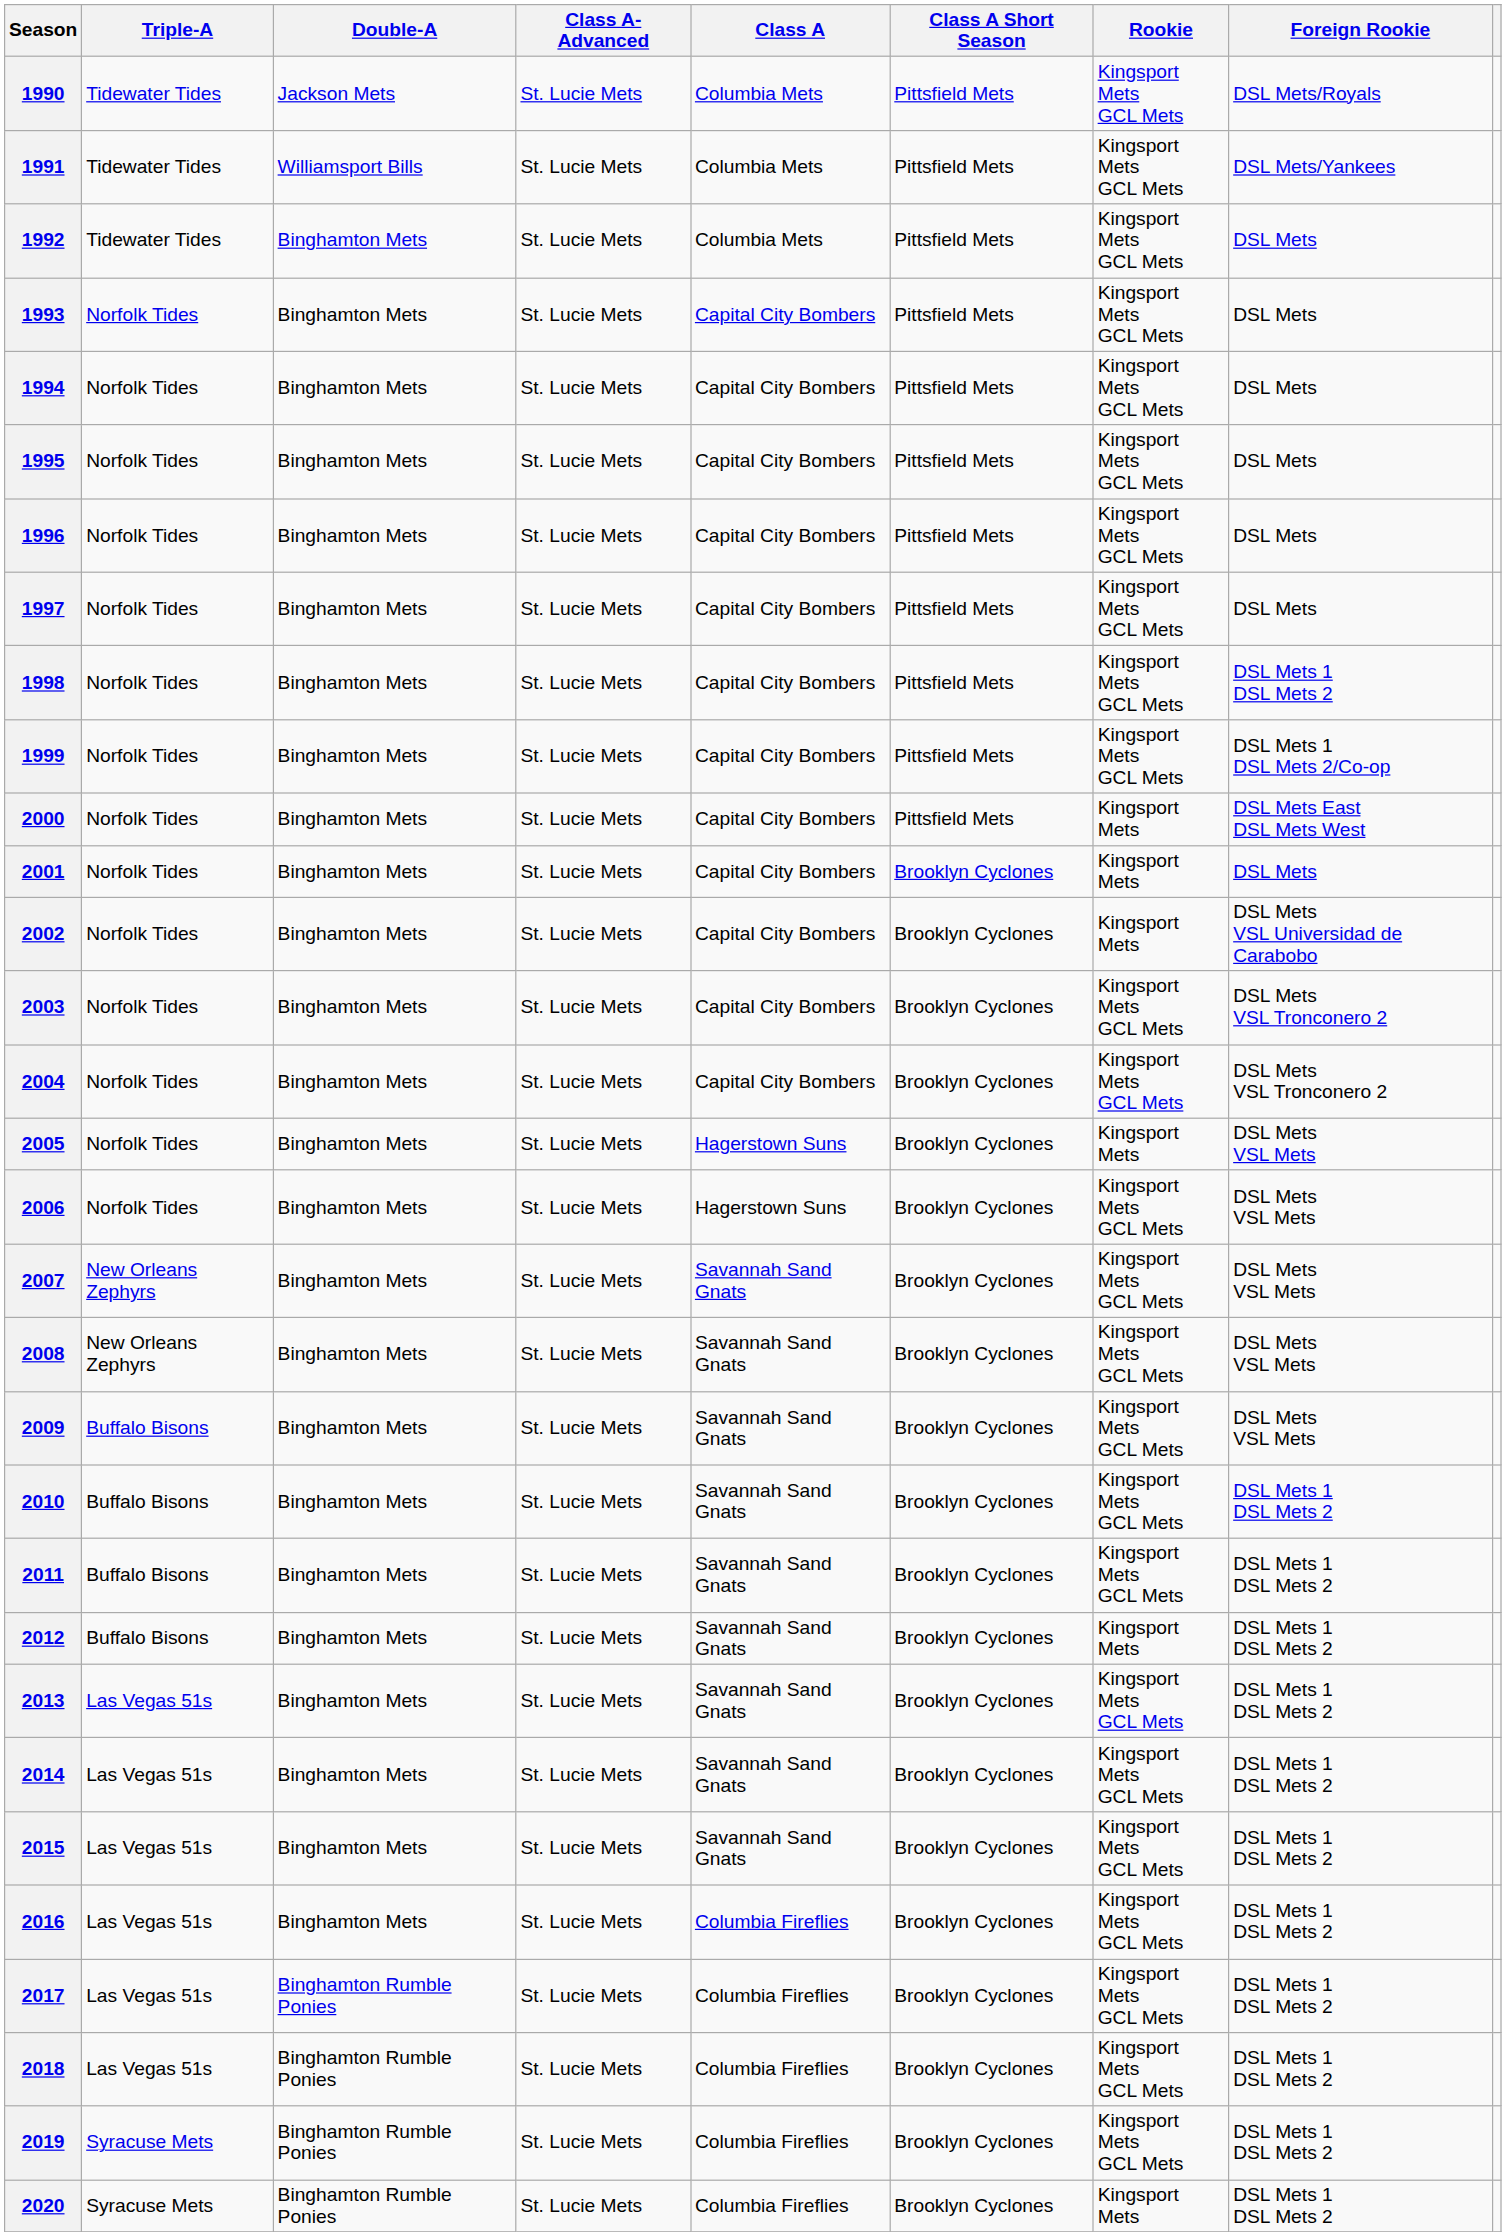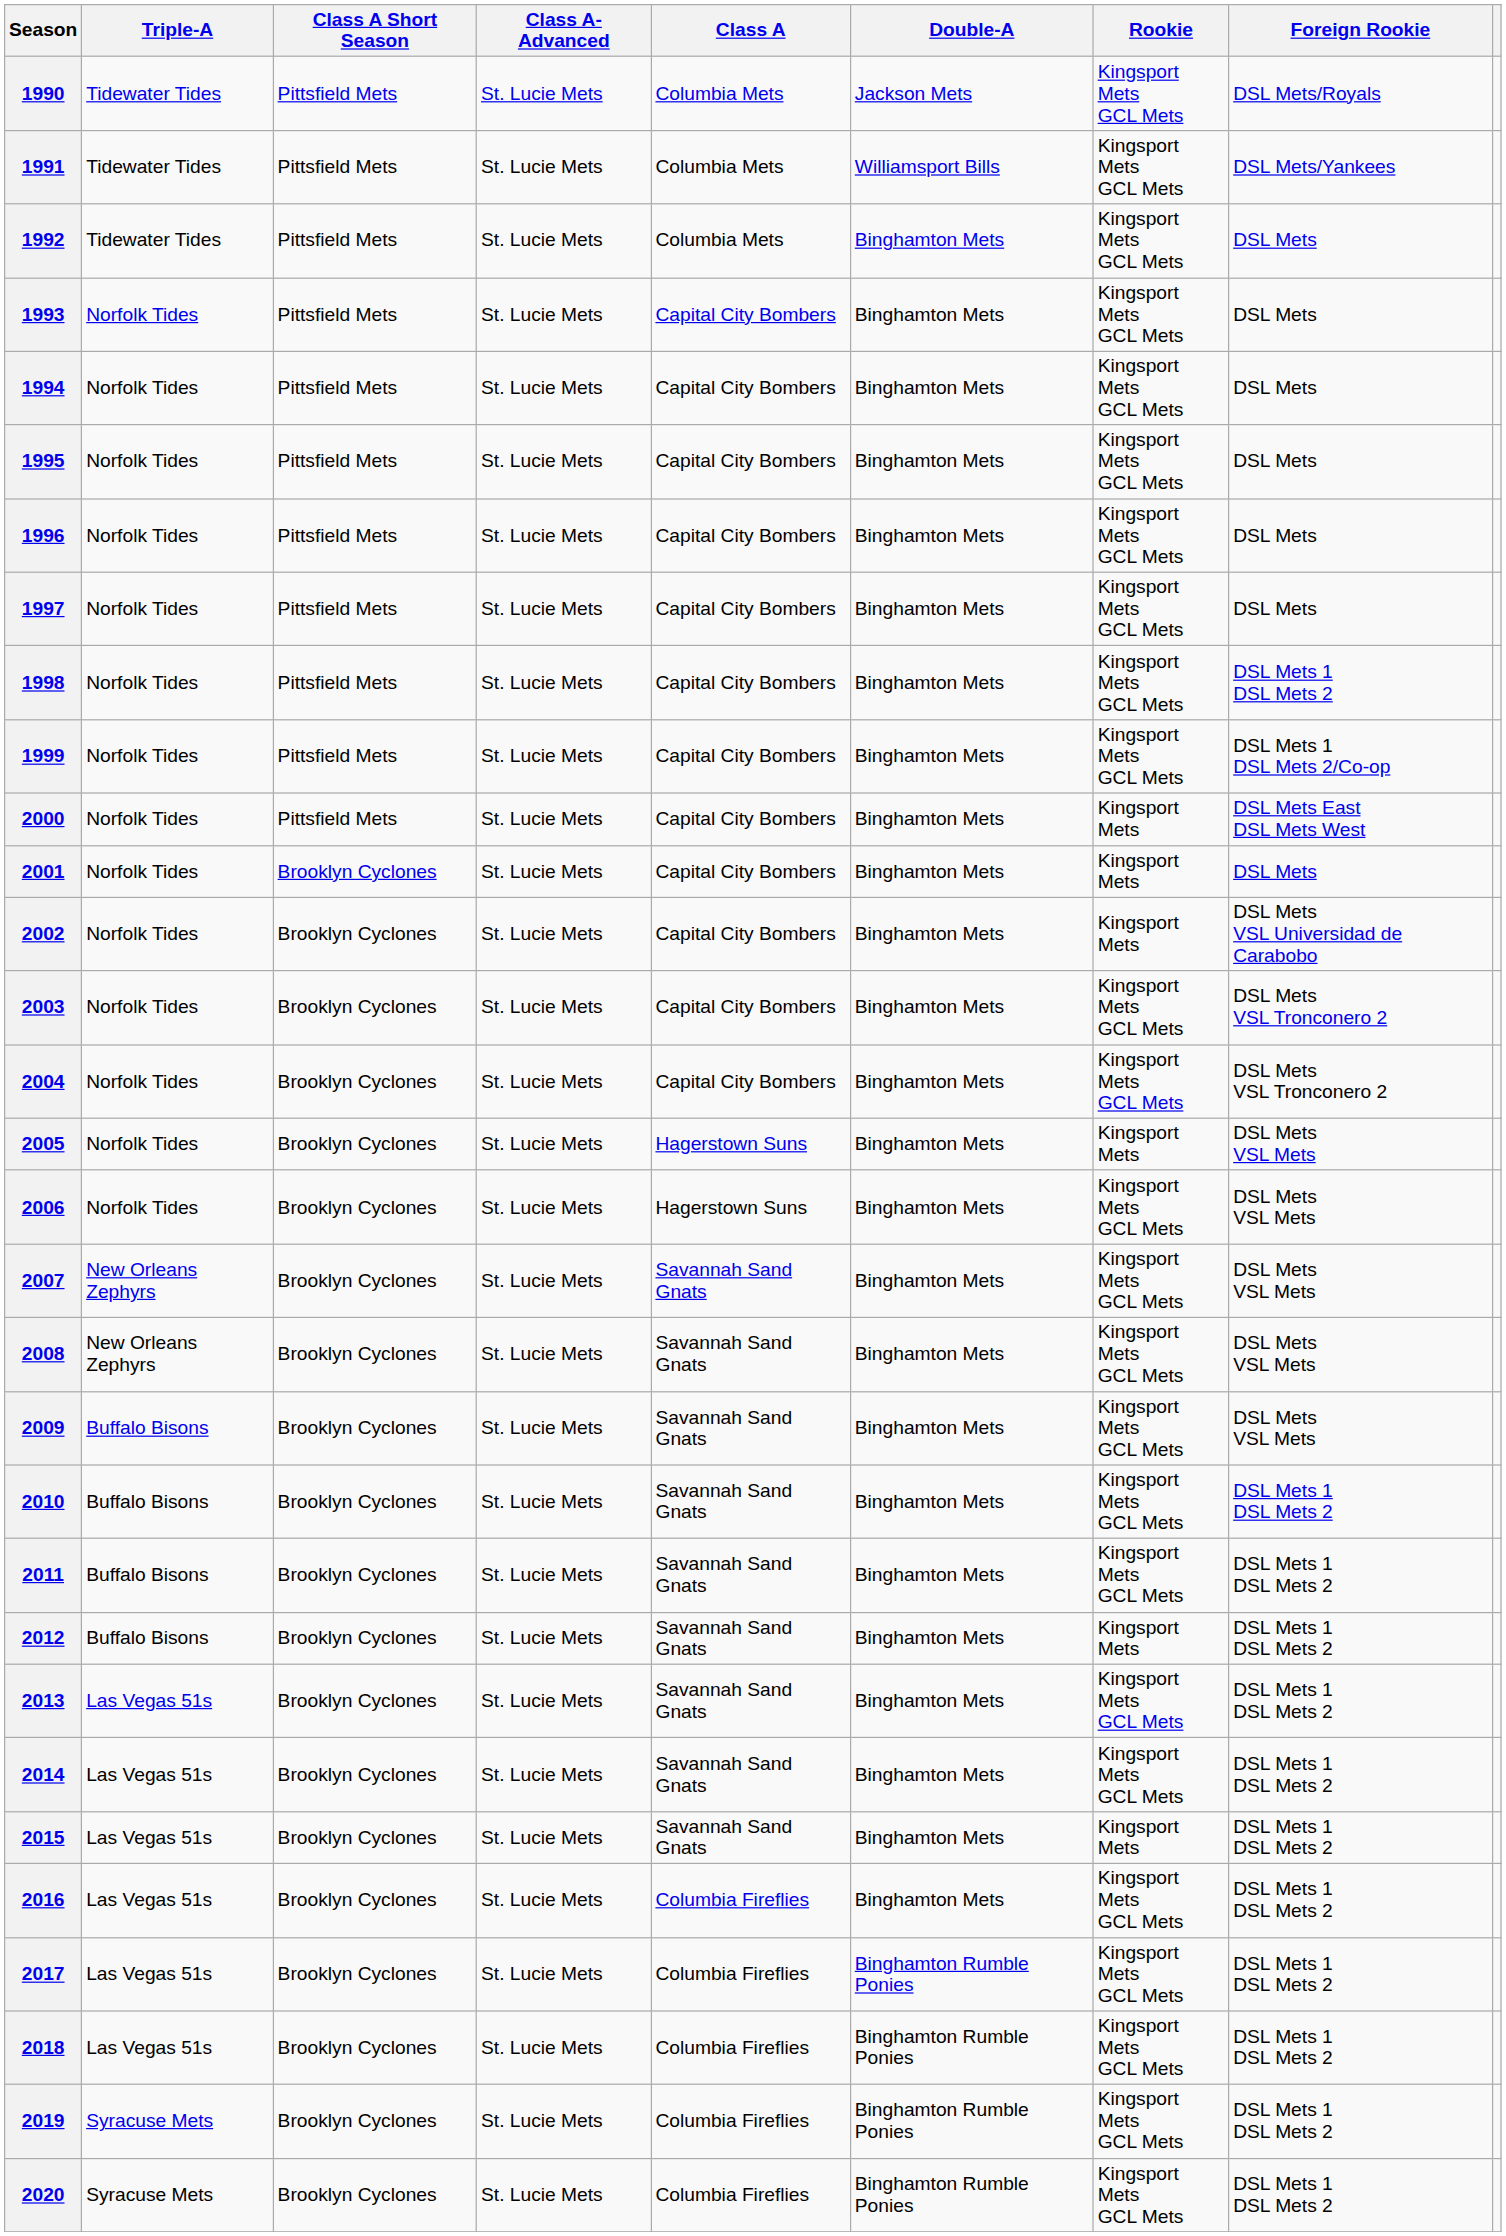columns swapped: (395, 30) <-> (992, 30)
(1141, 1848) Kingsport Mets GCL Mets -> (1138, 1837) Kingsport Mets
(1138, 2205) Kingsport Mets -> (1141, 2194) Kingsport Mets GCL Mets
